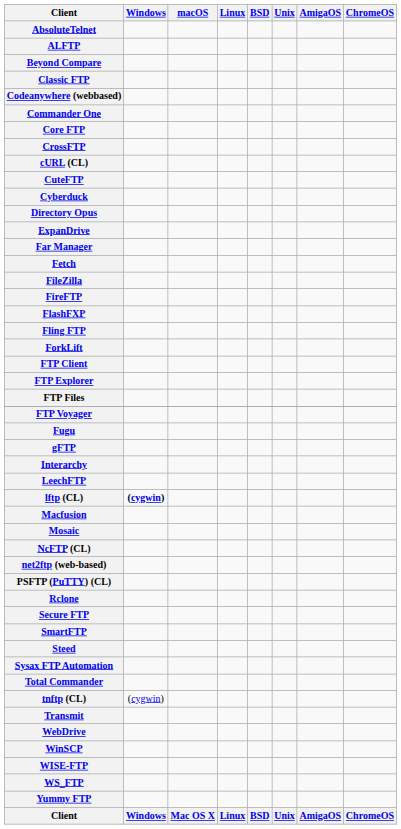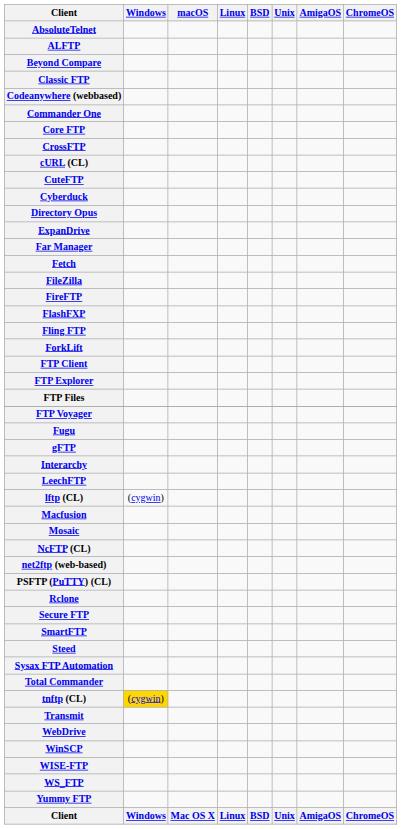(146, 498) bold -> (146, 498) normal
(146, 699) no background -> (146, 699) gold background
